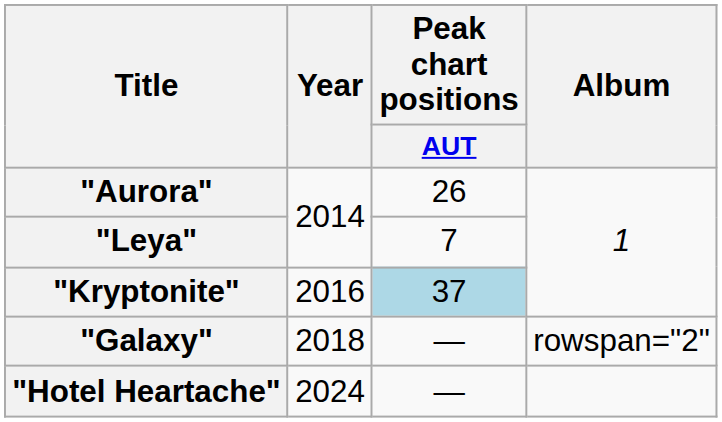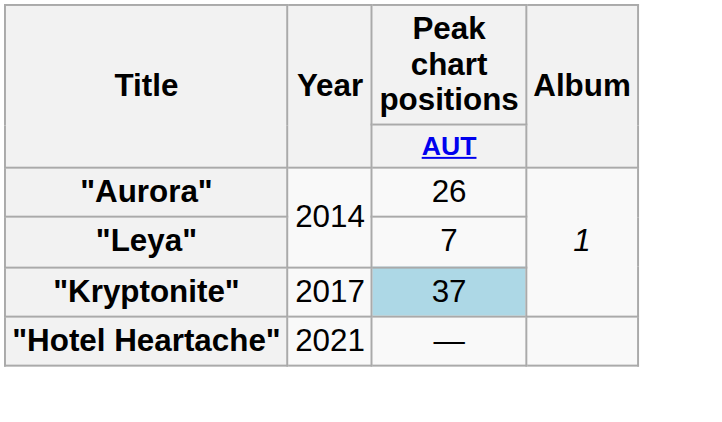(330, 291) 2016 -> (330, 291) 2017
- row: (146, 340)
(330, 390) 2024 -> (330, 340) 2021
